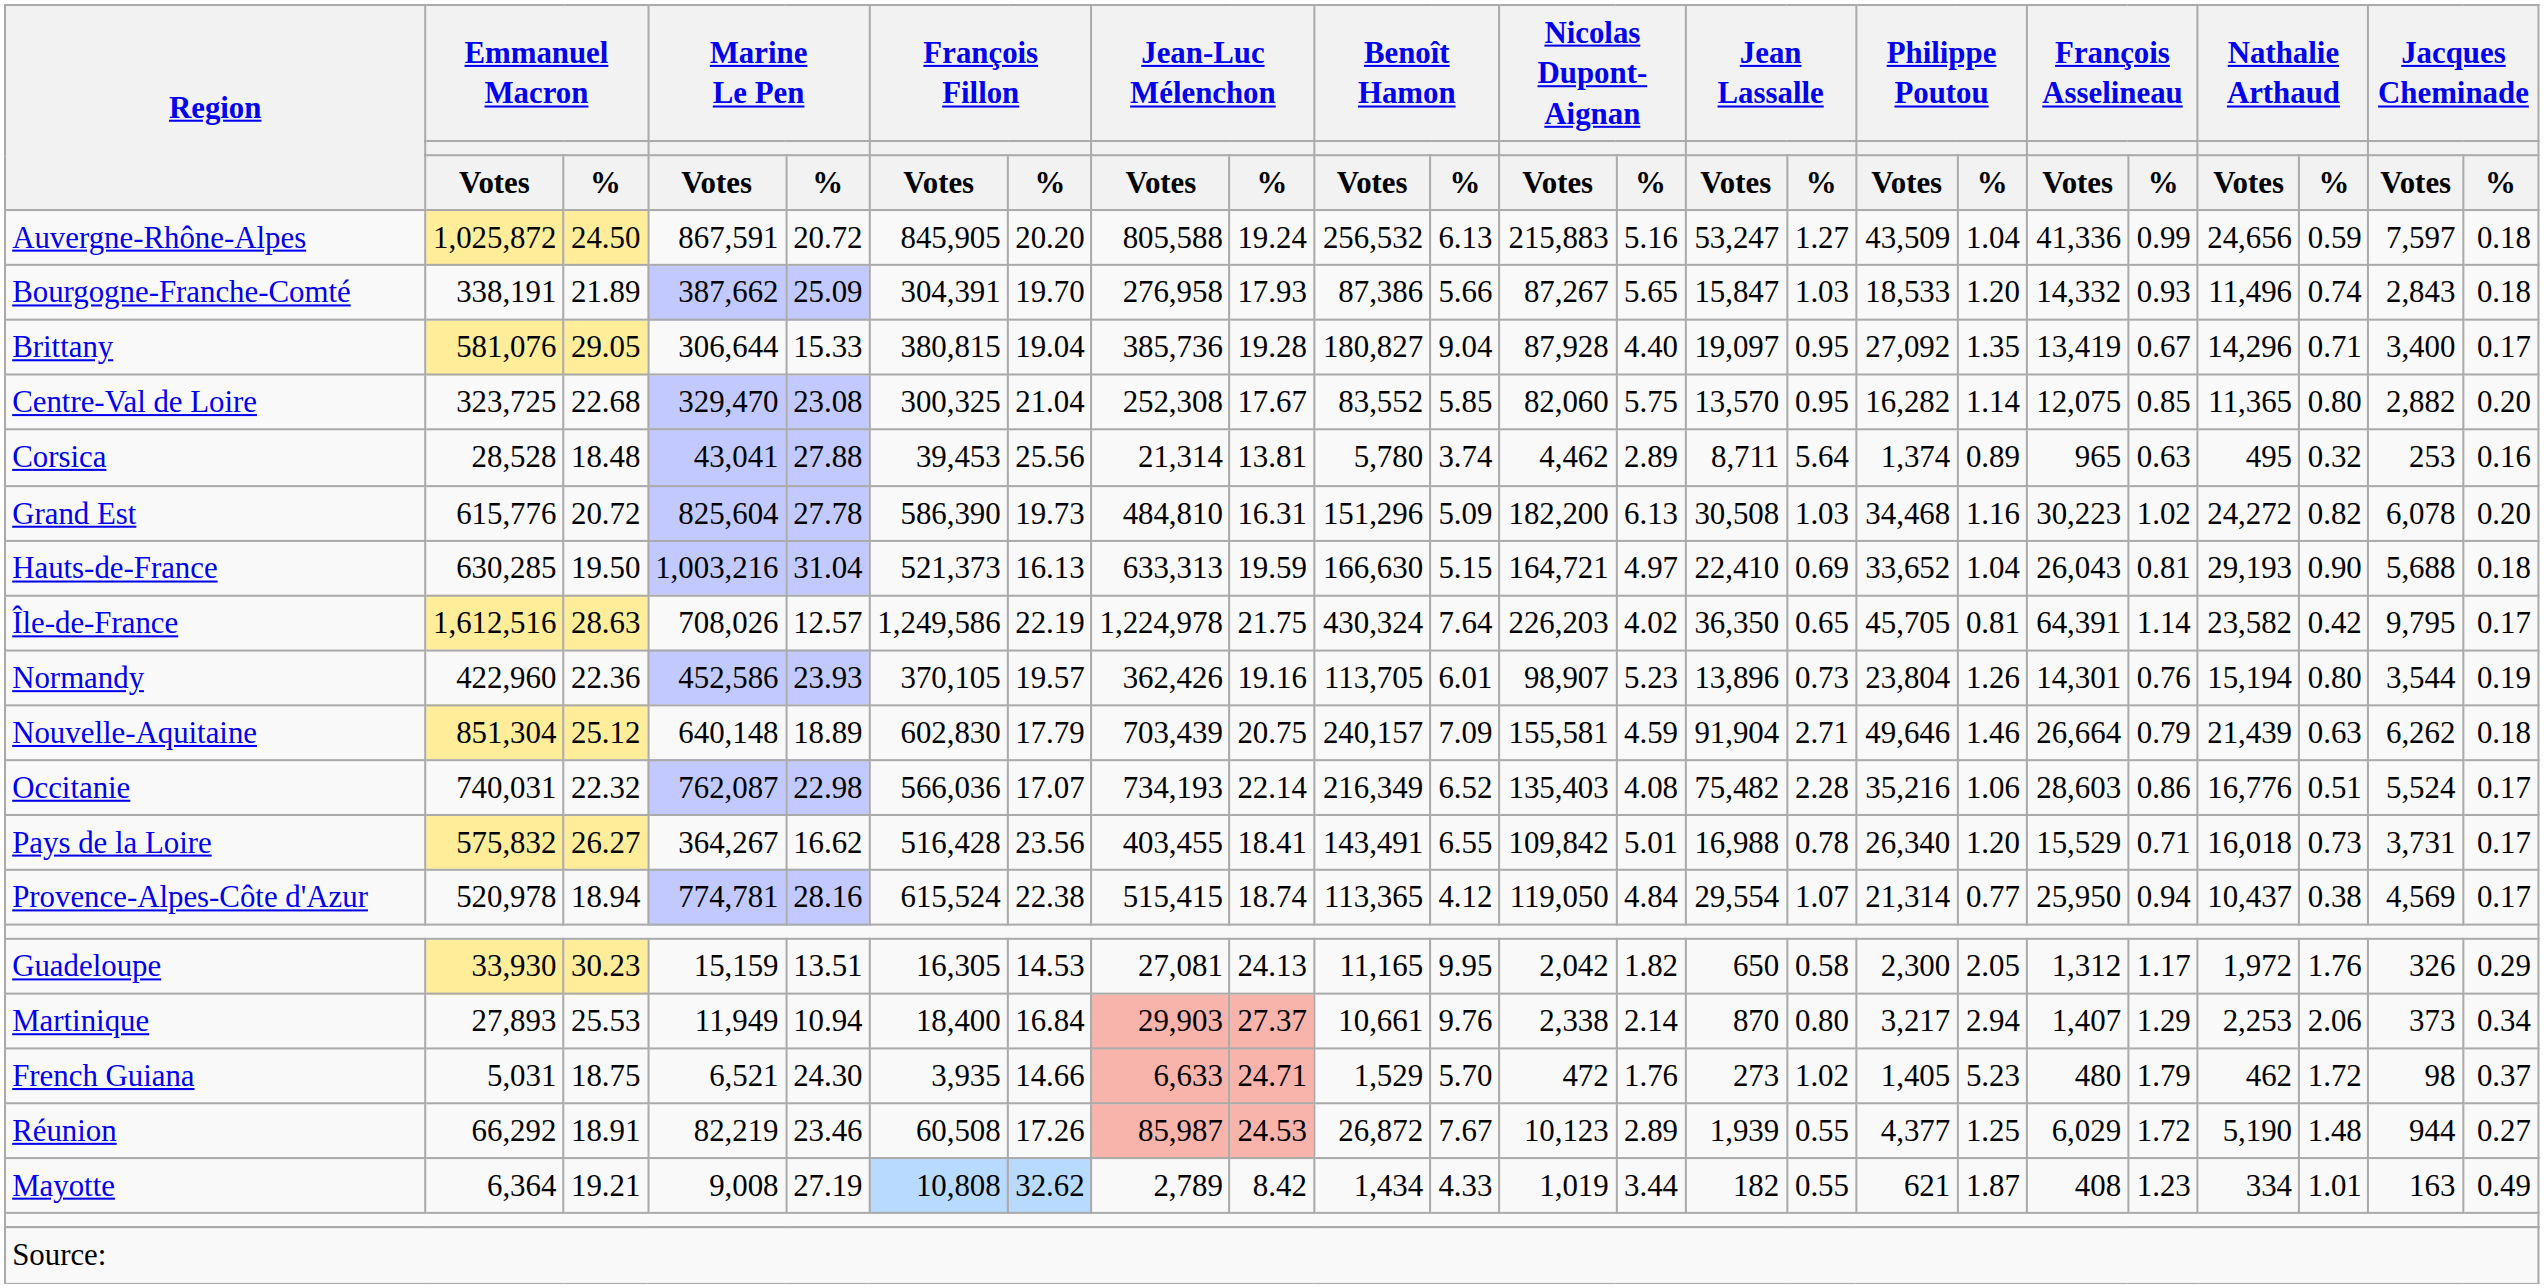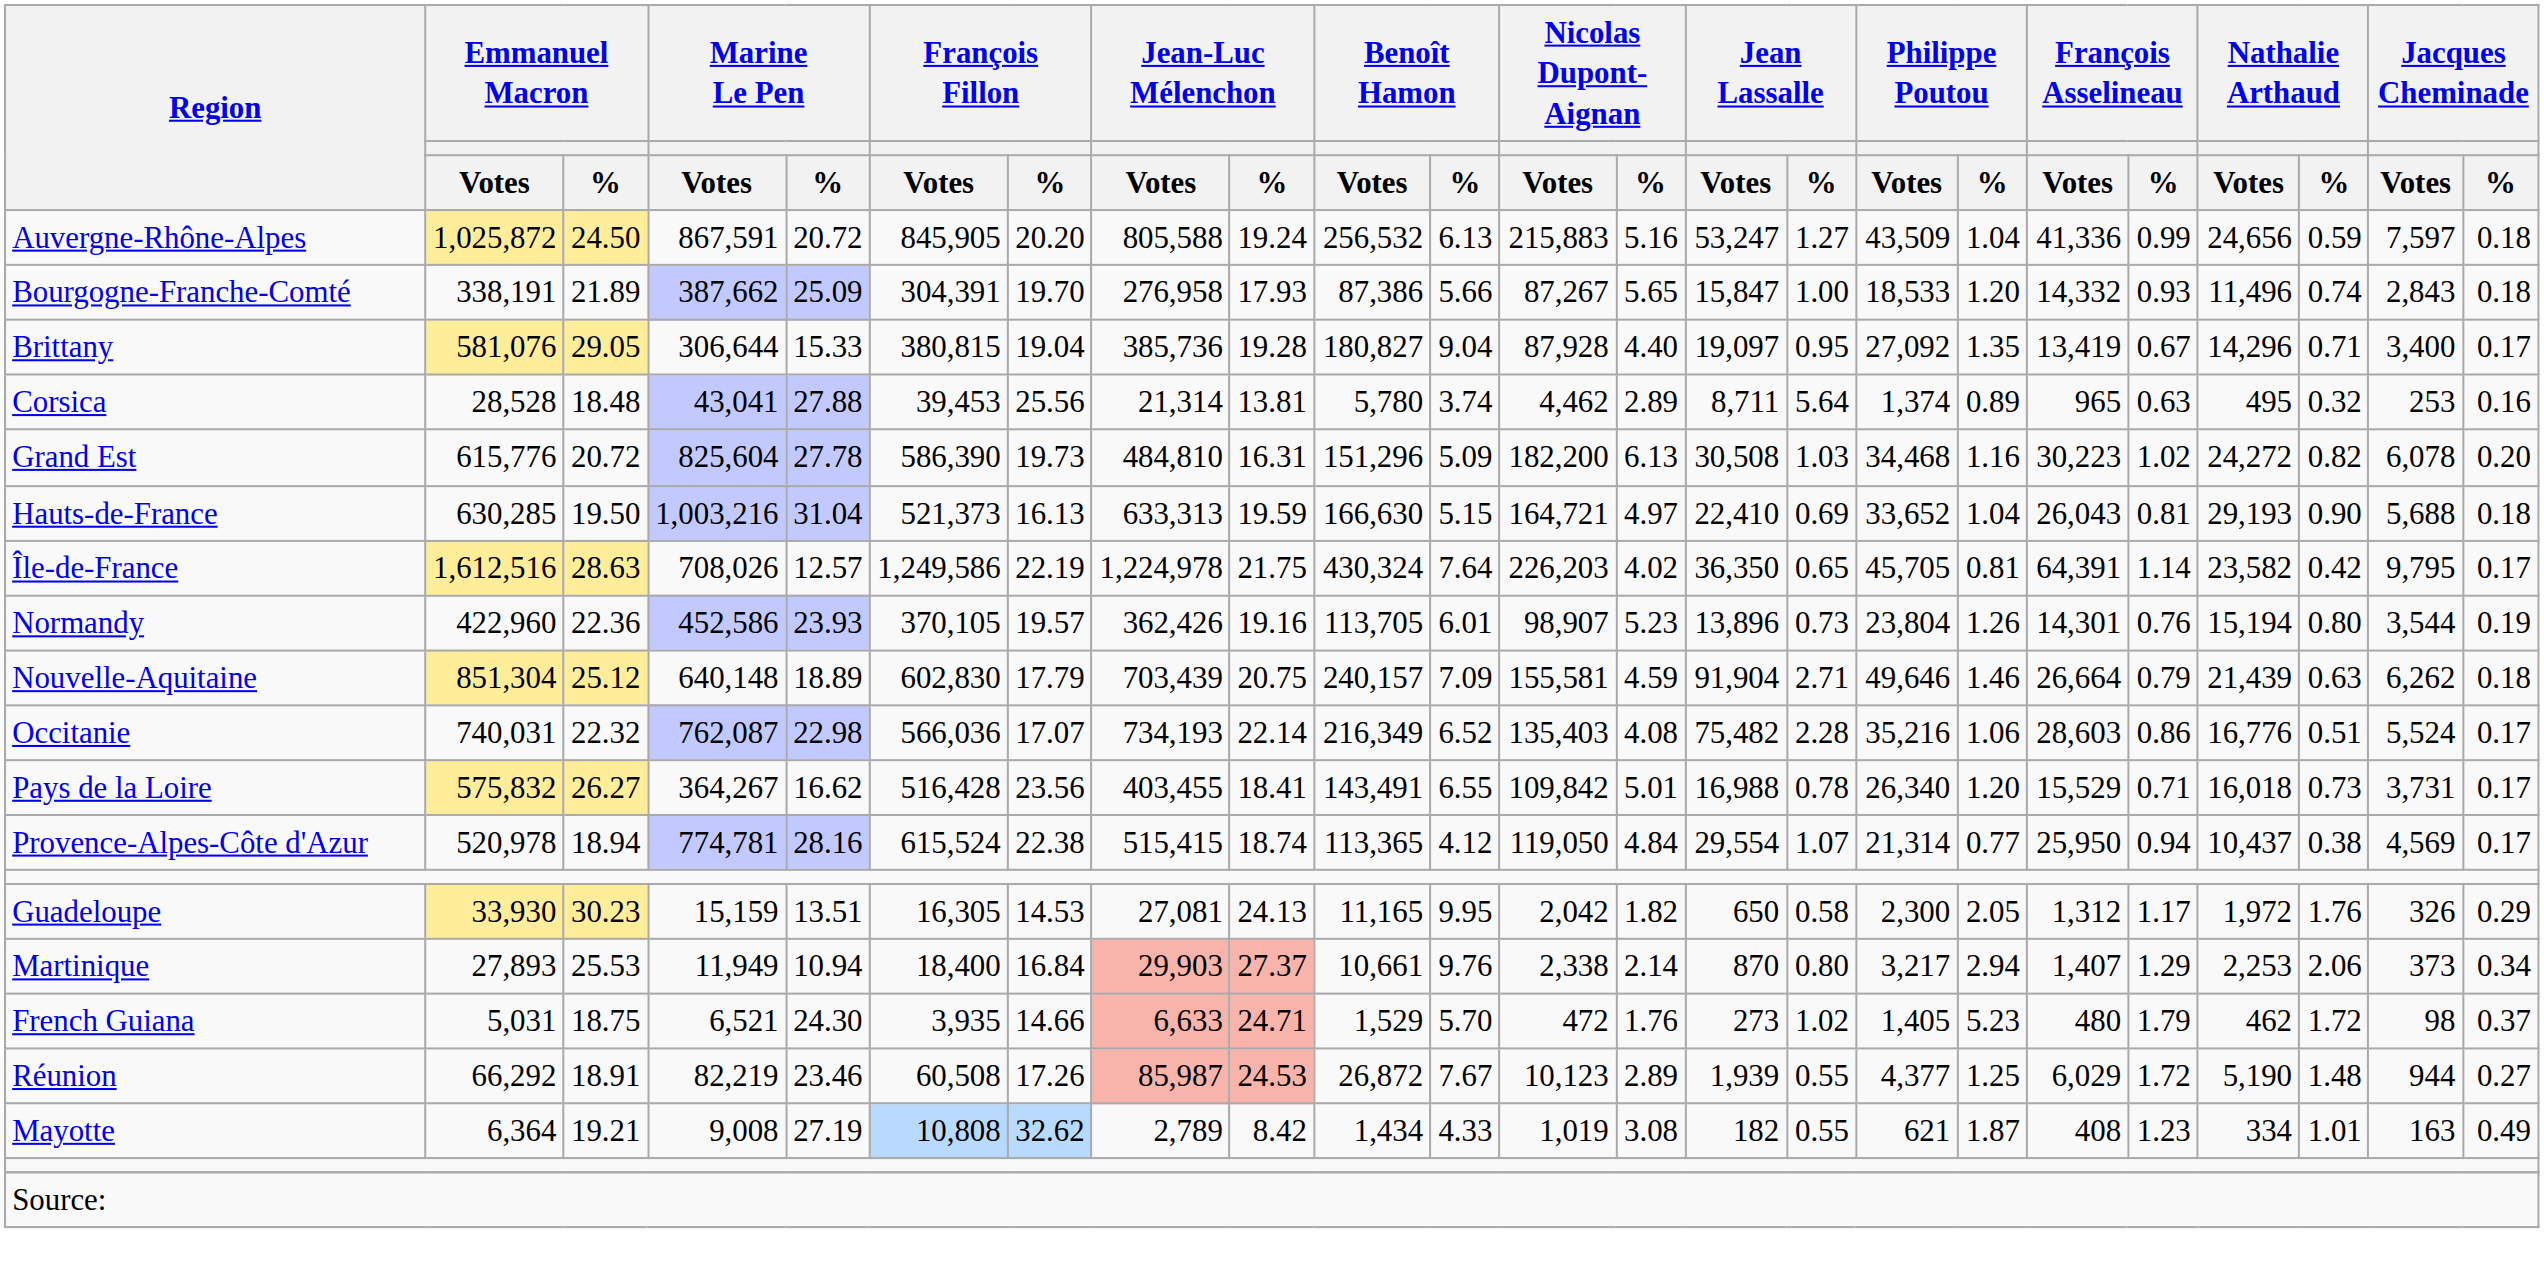(1822, 292) 1.03 -> (1822, 292) 1.00
- row: (135, 402)
(1651, 1185) 3.44 -> (1651, 1130) 3.08
